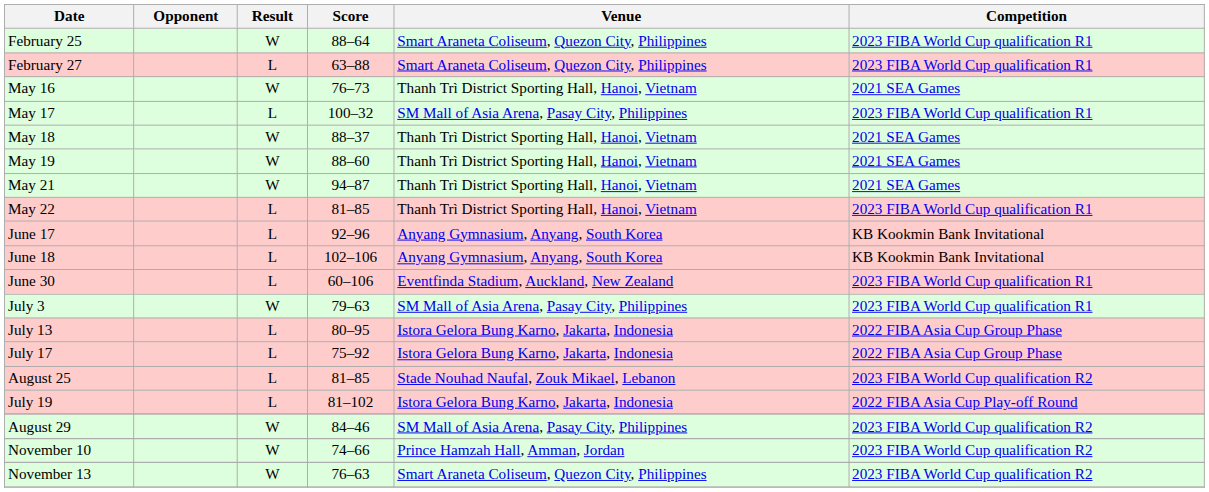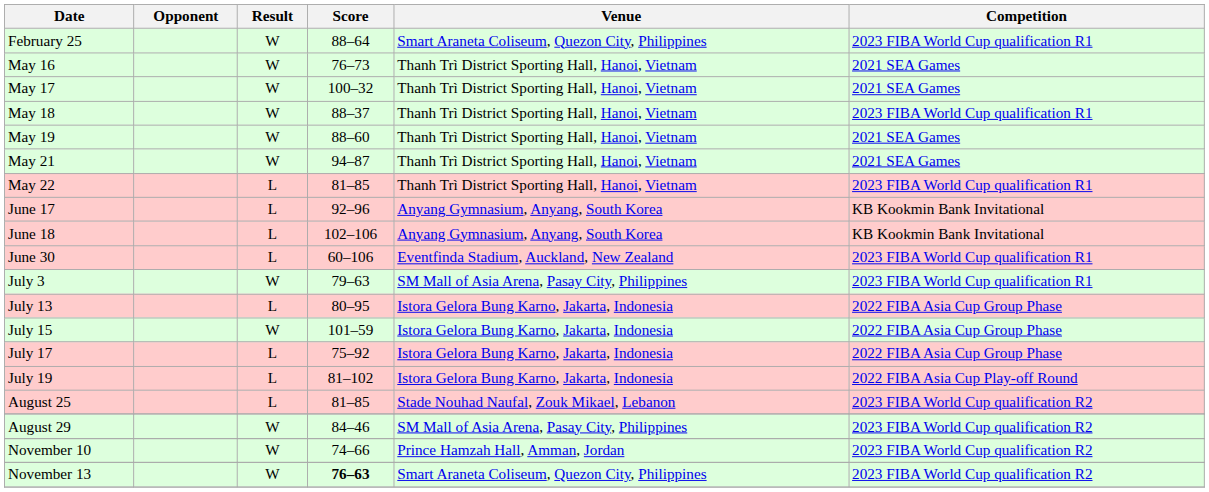- row: (45, 64)
(272, 112) L -> (272, 88) W
(542, 112) SM Mall of Asia Arena, Pasay City, Philippines -> (547, 88) Thanh Trì District Sporting Hall, Hanoi, Vietnam
(972, 112) 2023 FIBA World Cup qualification R1 -> (906, 88) 2021 SEA Games
(906, 137) 2021 SEA Games -> (972, 112) 2023 FIBA World Cup qualification R1
+ row: (30, 329)
rows swapped: (30, 402) <-> (39, 378)
(350, 474) normal -> (350, 474) bold
